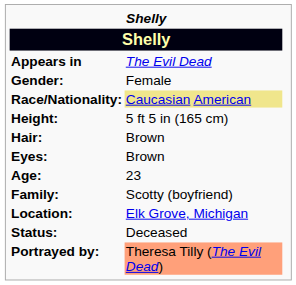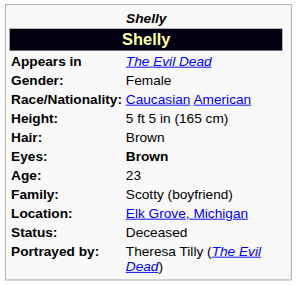(188, 99) khaki background -> (188, 99) no background
(145, 156) normal -> (147, 156) bold
(193, 258) lightsalmon background -> (193, 258) no background
